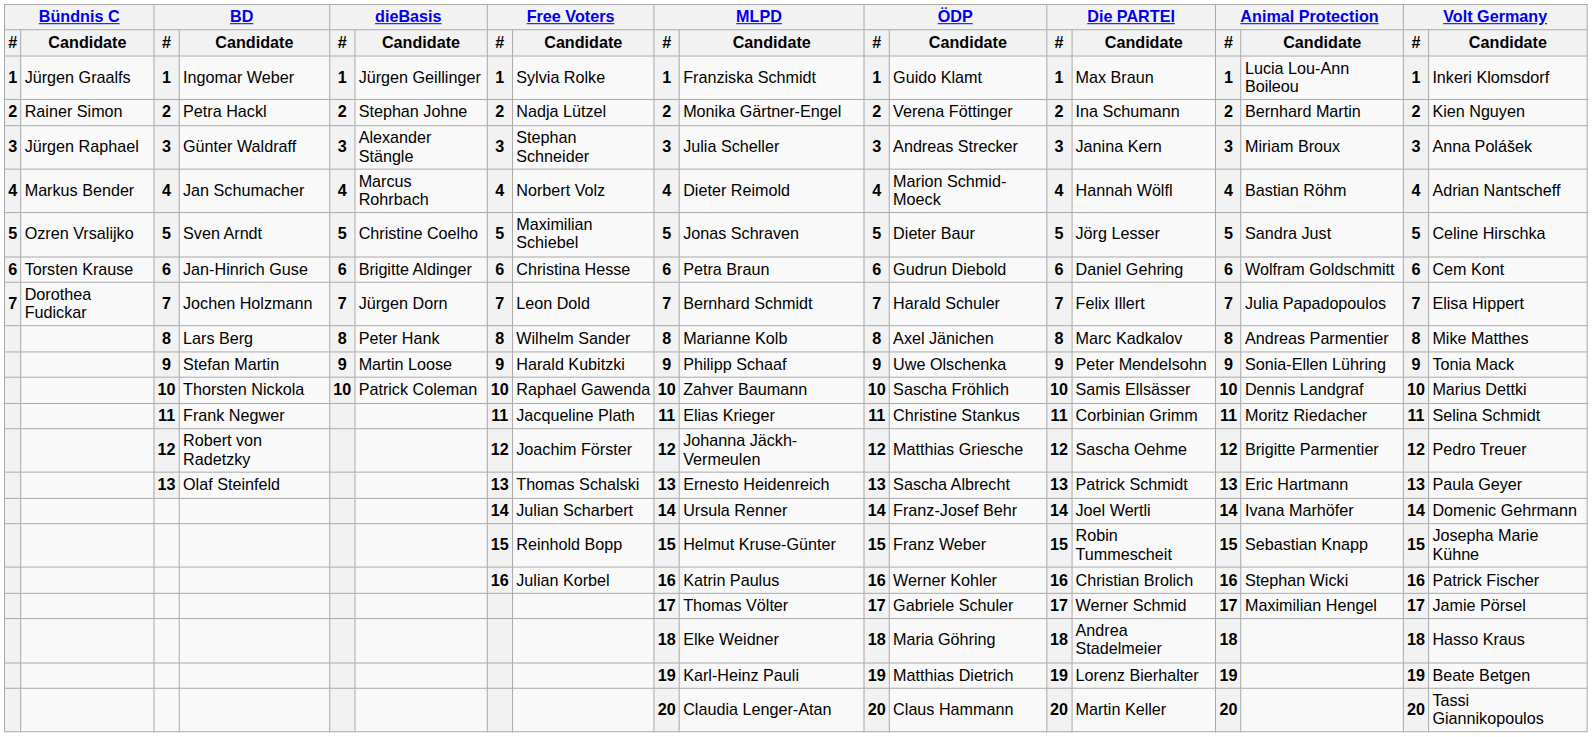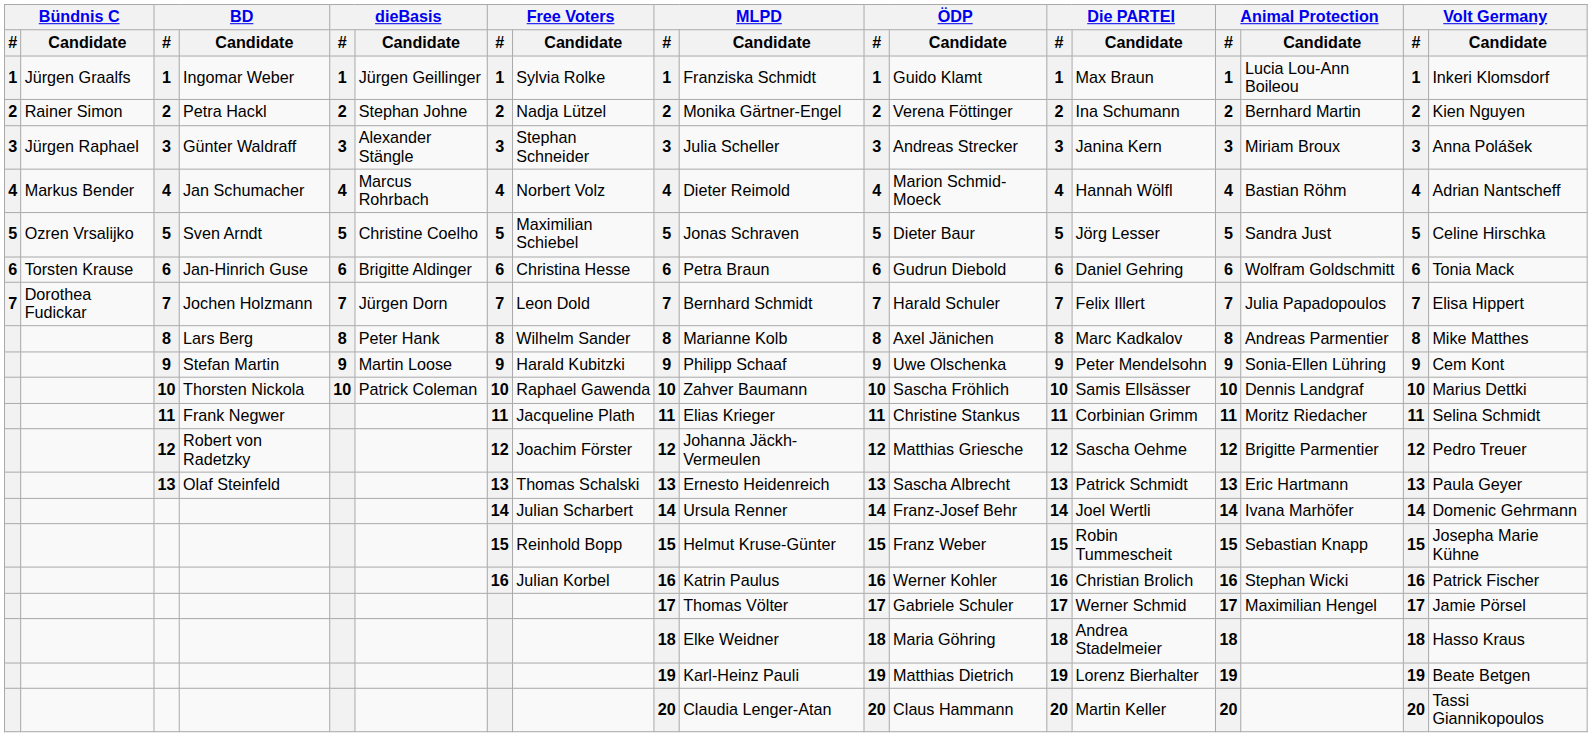(1468, 269) Cem Kont -> (1473, 269) Tonia Mack
(1473, 364) Tonia Mack -> (1468, 364) Cem Kont
